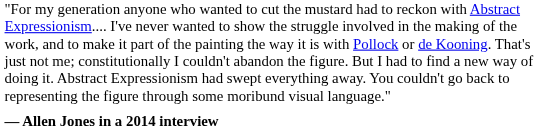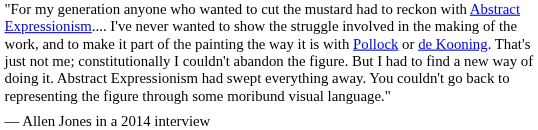(112, 121) bold -> (107, 121) normal
